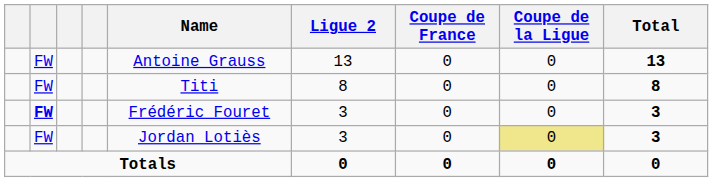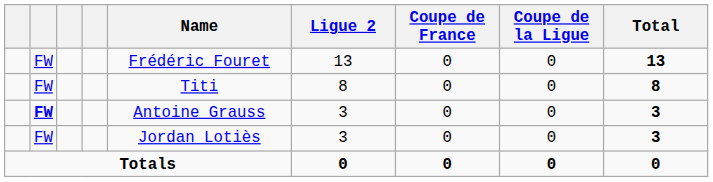(199, 61) Antoine Grauss -> (199, 61) Frédéric Fouret
(199, 112) Frédéric Fouret -> (199, 112) Antoine Grauss
(552, 138) khaki background -> (552, 138) no background
